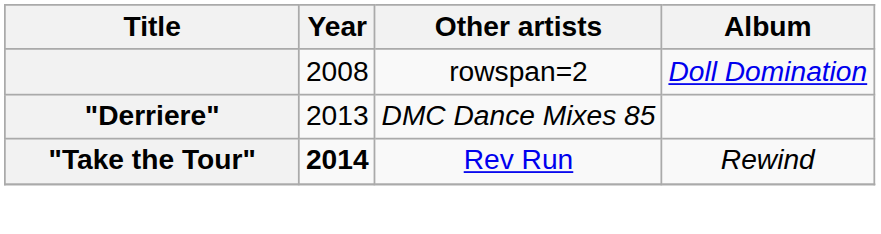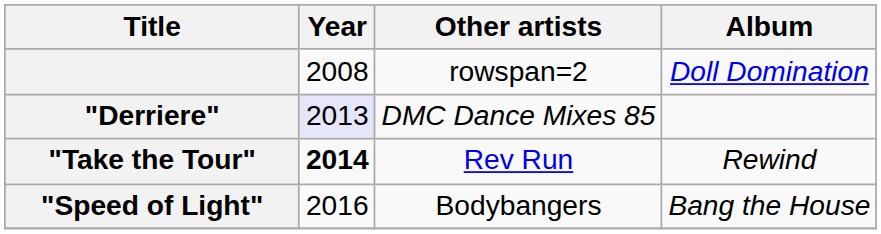(337, 116) no background -> (337, 116) lavender background
+ row: (152, 205)
